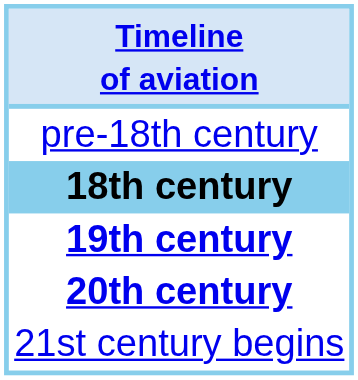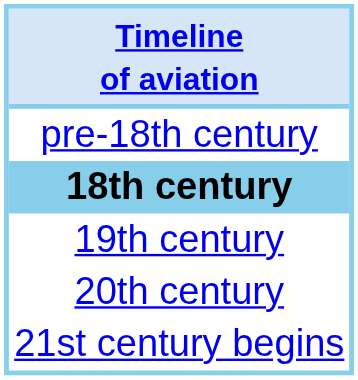(179, 238) bold -> (179, 238) normal
(179, 291) bold -> (179, 291) normal
